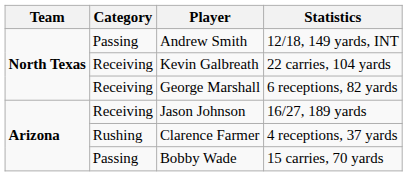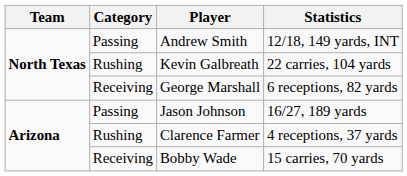(123, 64) Receiving -> (118, 64) Rushing
(123, 111) Receiving -> (115, 111) Passing
(115, 158) Passing -> (123, 158) Receiving
